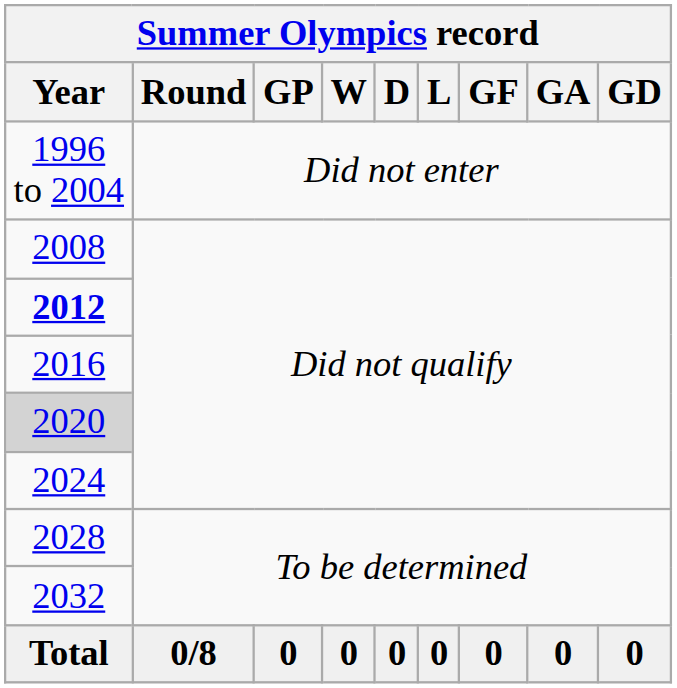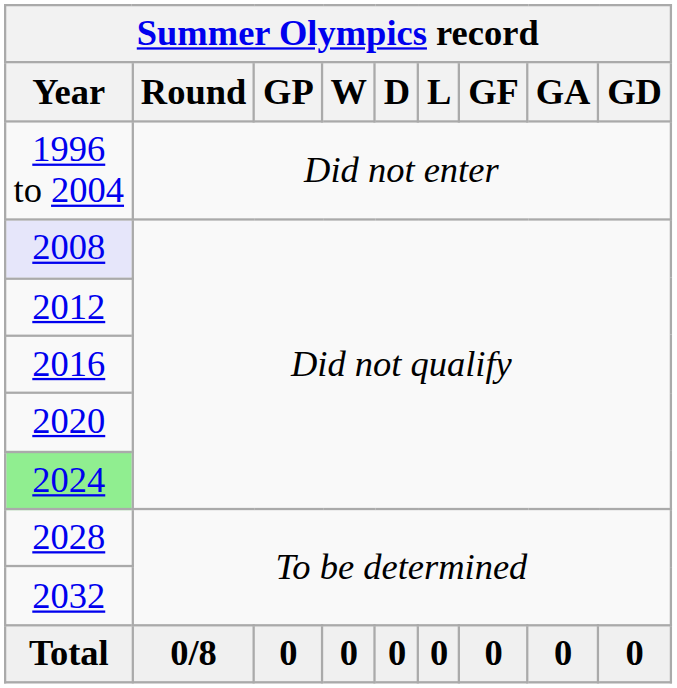(69, 248) no background -> (69, 248) lavender background
(69, 305) bold -> (69, 305) normal
(69, 421) lightgrey background -> (69, 421) no background
(69, 479) no background -> (69, 479) lightgreen background
